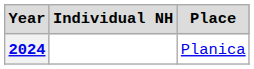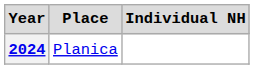columns swapped: (213, 20) <-> (113, 20)
